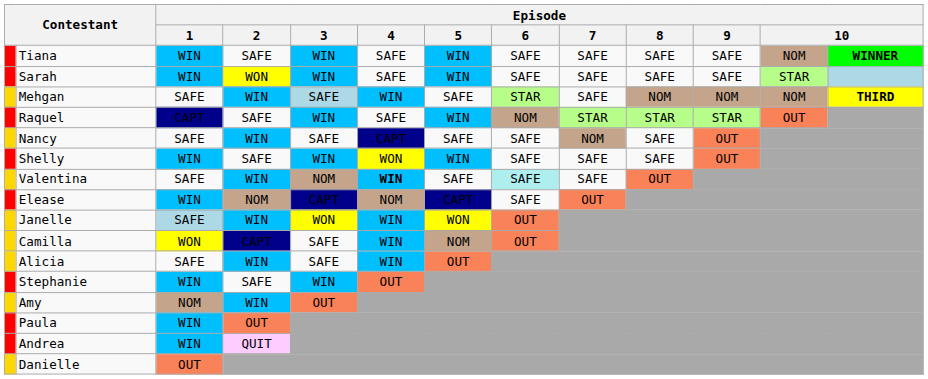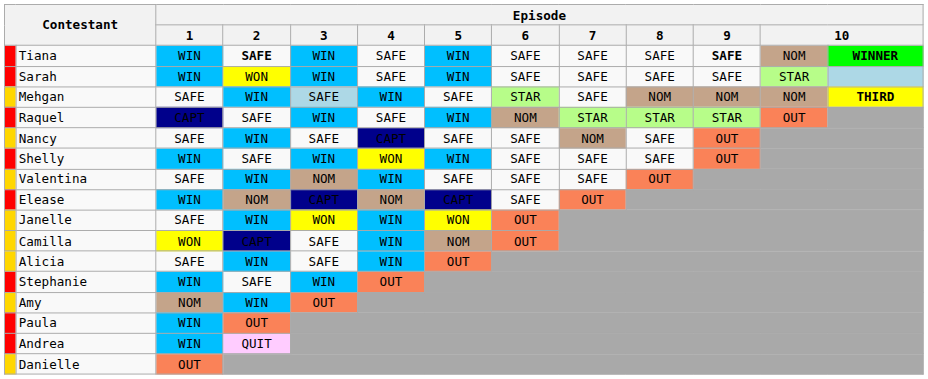(257, 56) normal -> (257, 56) bold
(727, 56) normal -> (727, 56) bold
(391, 179) bold -> (391, 179) normal
(525, 179) paleturquoise background -> (525, 179) no background
(189, 220) lightblue background -> (189, 220) no background
